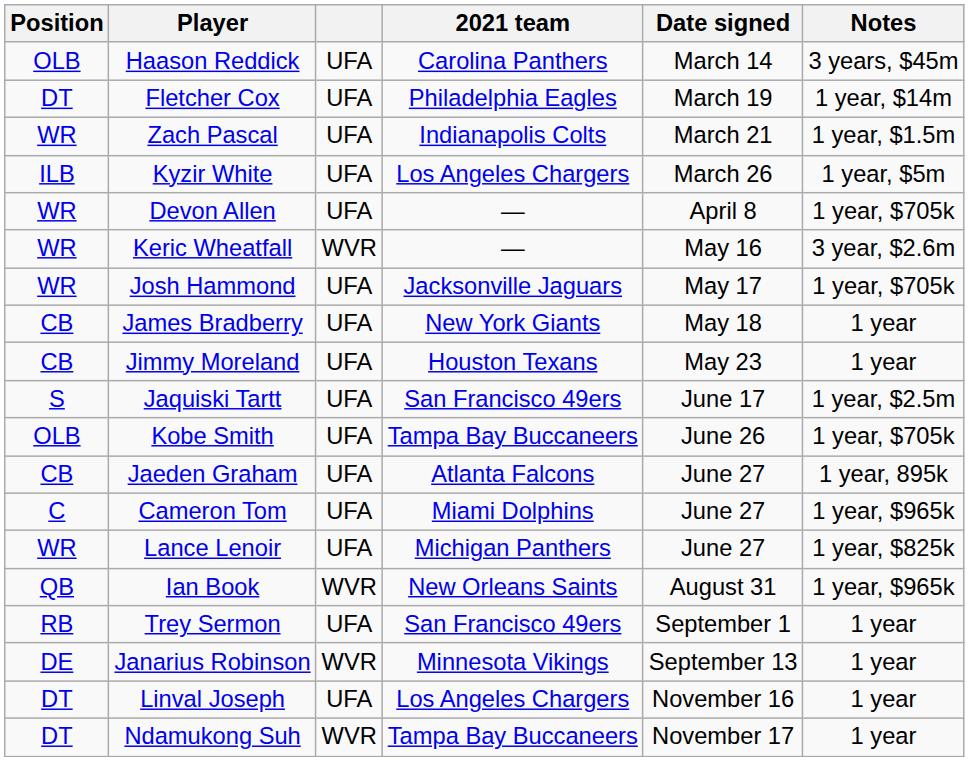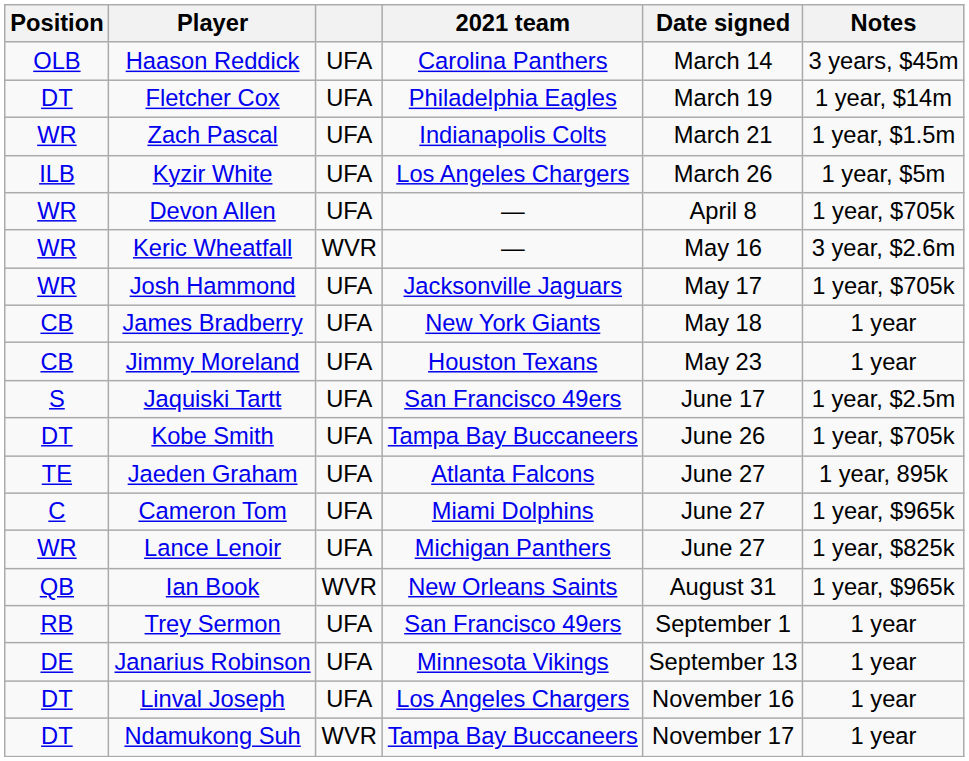(57, 436) OLB -> (57, 436) DT
(57, 473) CB -> (57, 473) TE
(349, 661) WVR -> (349, 661) UFA
